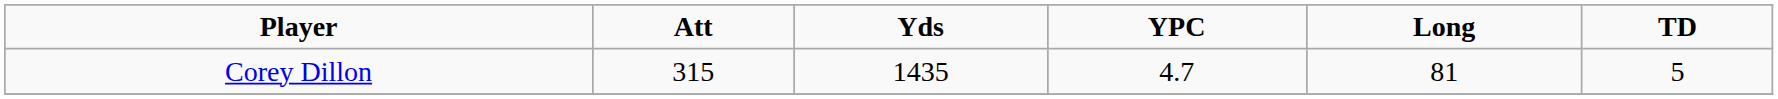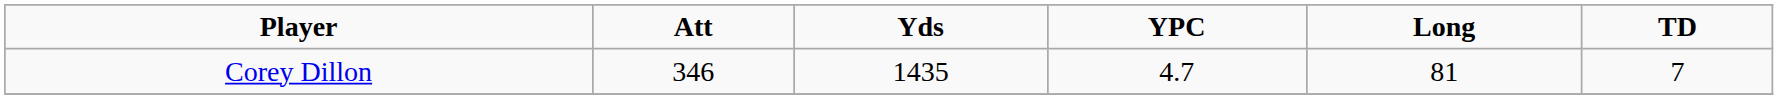(693, 71) 315 -> (693, 71) 346
(1677, 71) 5 -> (1677, 71) 7
